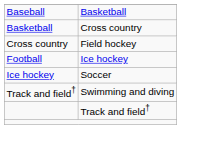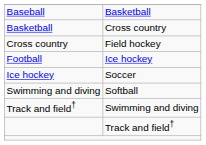+ row: (121, 91)
